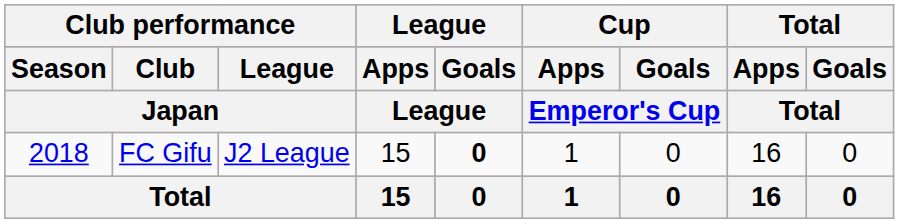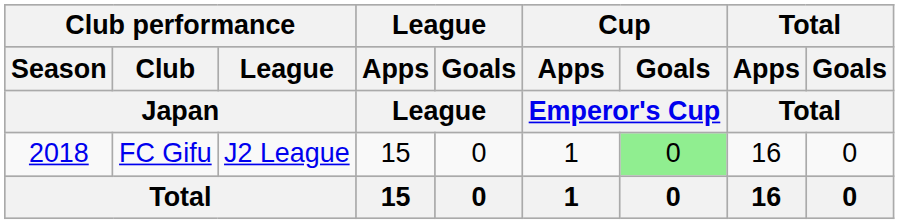(479, 153) bold -> (479, 153) normal
(673, 153) no background -> (673, 153) lightgreen background
